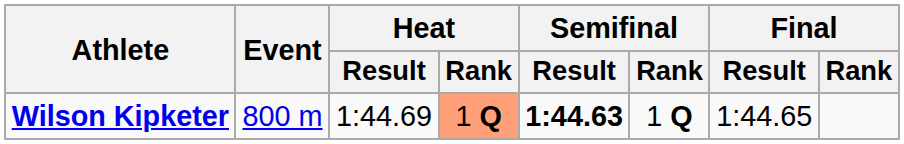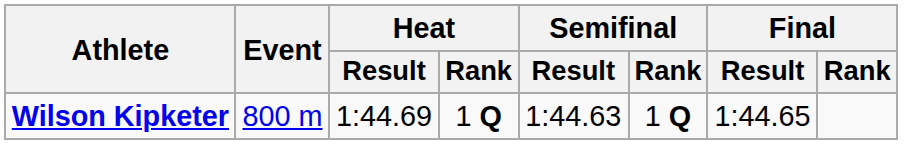(479, 117) lightsalmon background -> (479, 117) no background
(574, 117) bold -> (573, 117) normal
